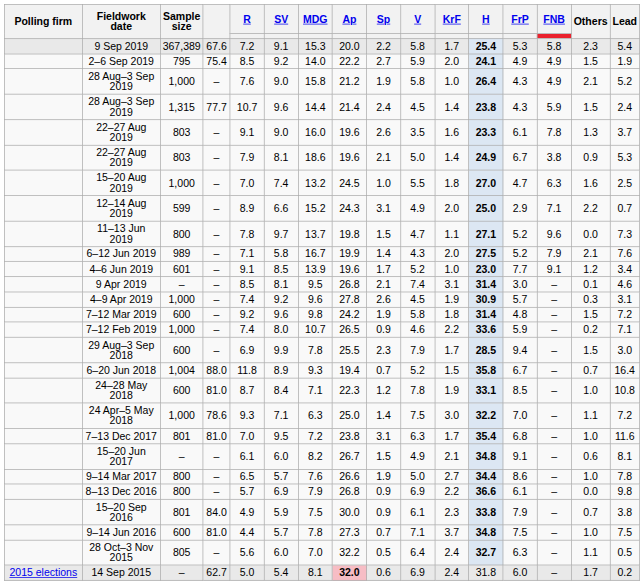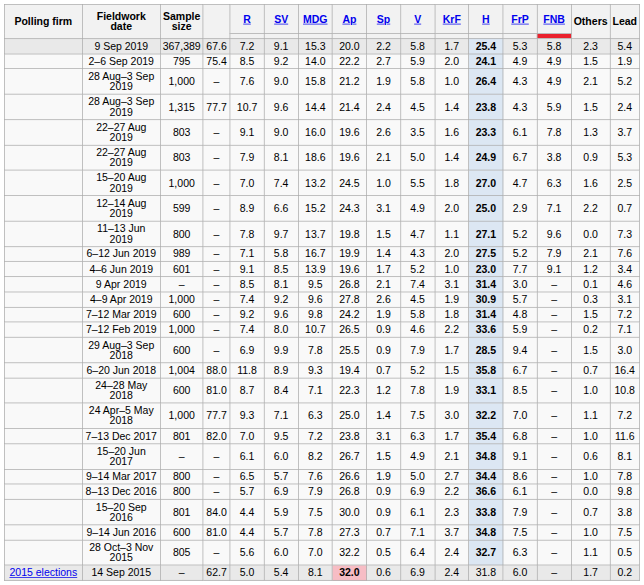(384, 350) 2.3 -> (384, 350) 0.9
(217, 416) 78.6 -> (217, 416) 77.7
(217, 436) 81.0 -> (217, 436) 82.0
(247, 512) 4.9 -> (247, 512) 4.4
